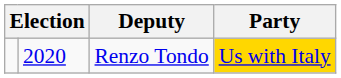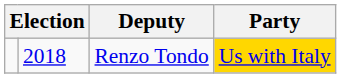(44, 55) 2020 -> (44, 55) 2018
